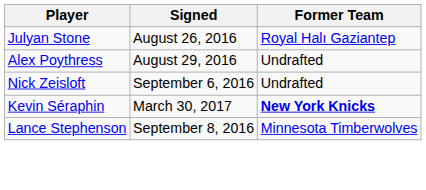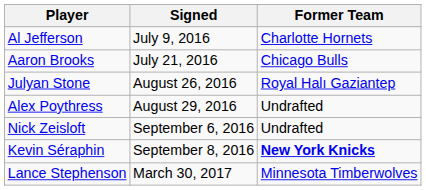+ row: (45, 38)
+ row: (51, 60)
(183, 106) March 30, 2017 -> (194, 151) September 8, 2016
(194, 128) September 8, 2016 -> (183, 173) March 30, 2017
